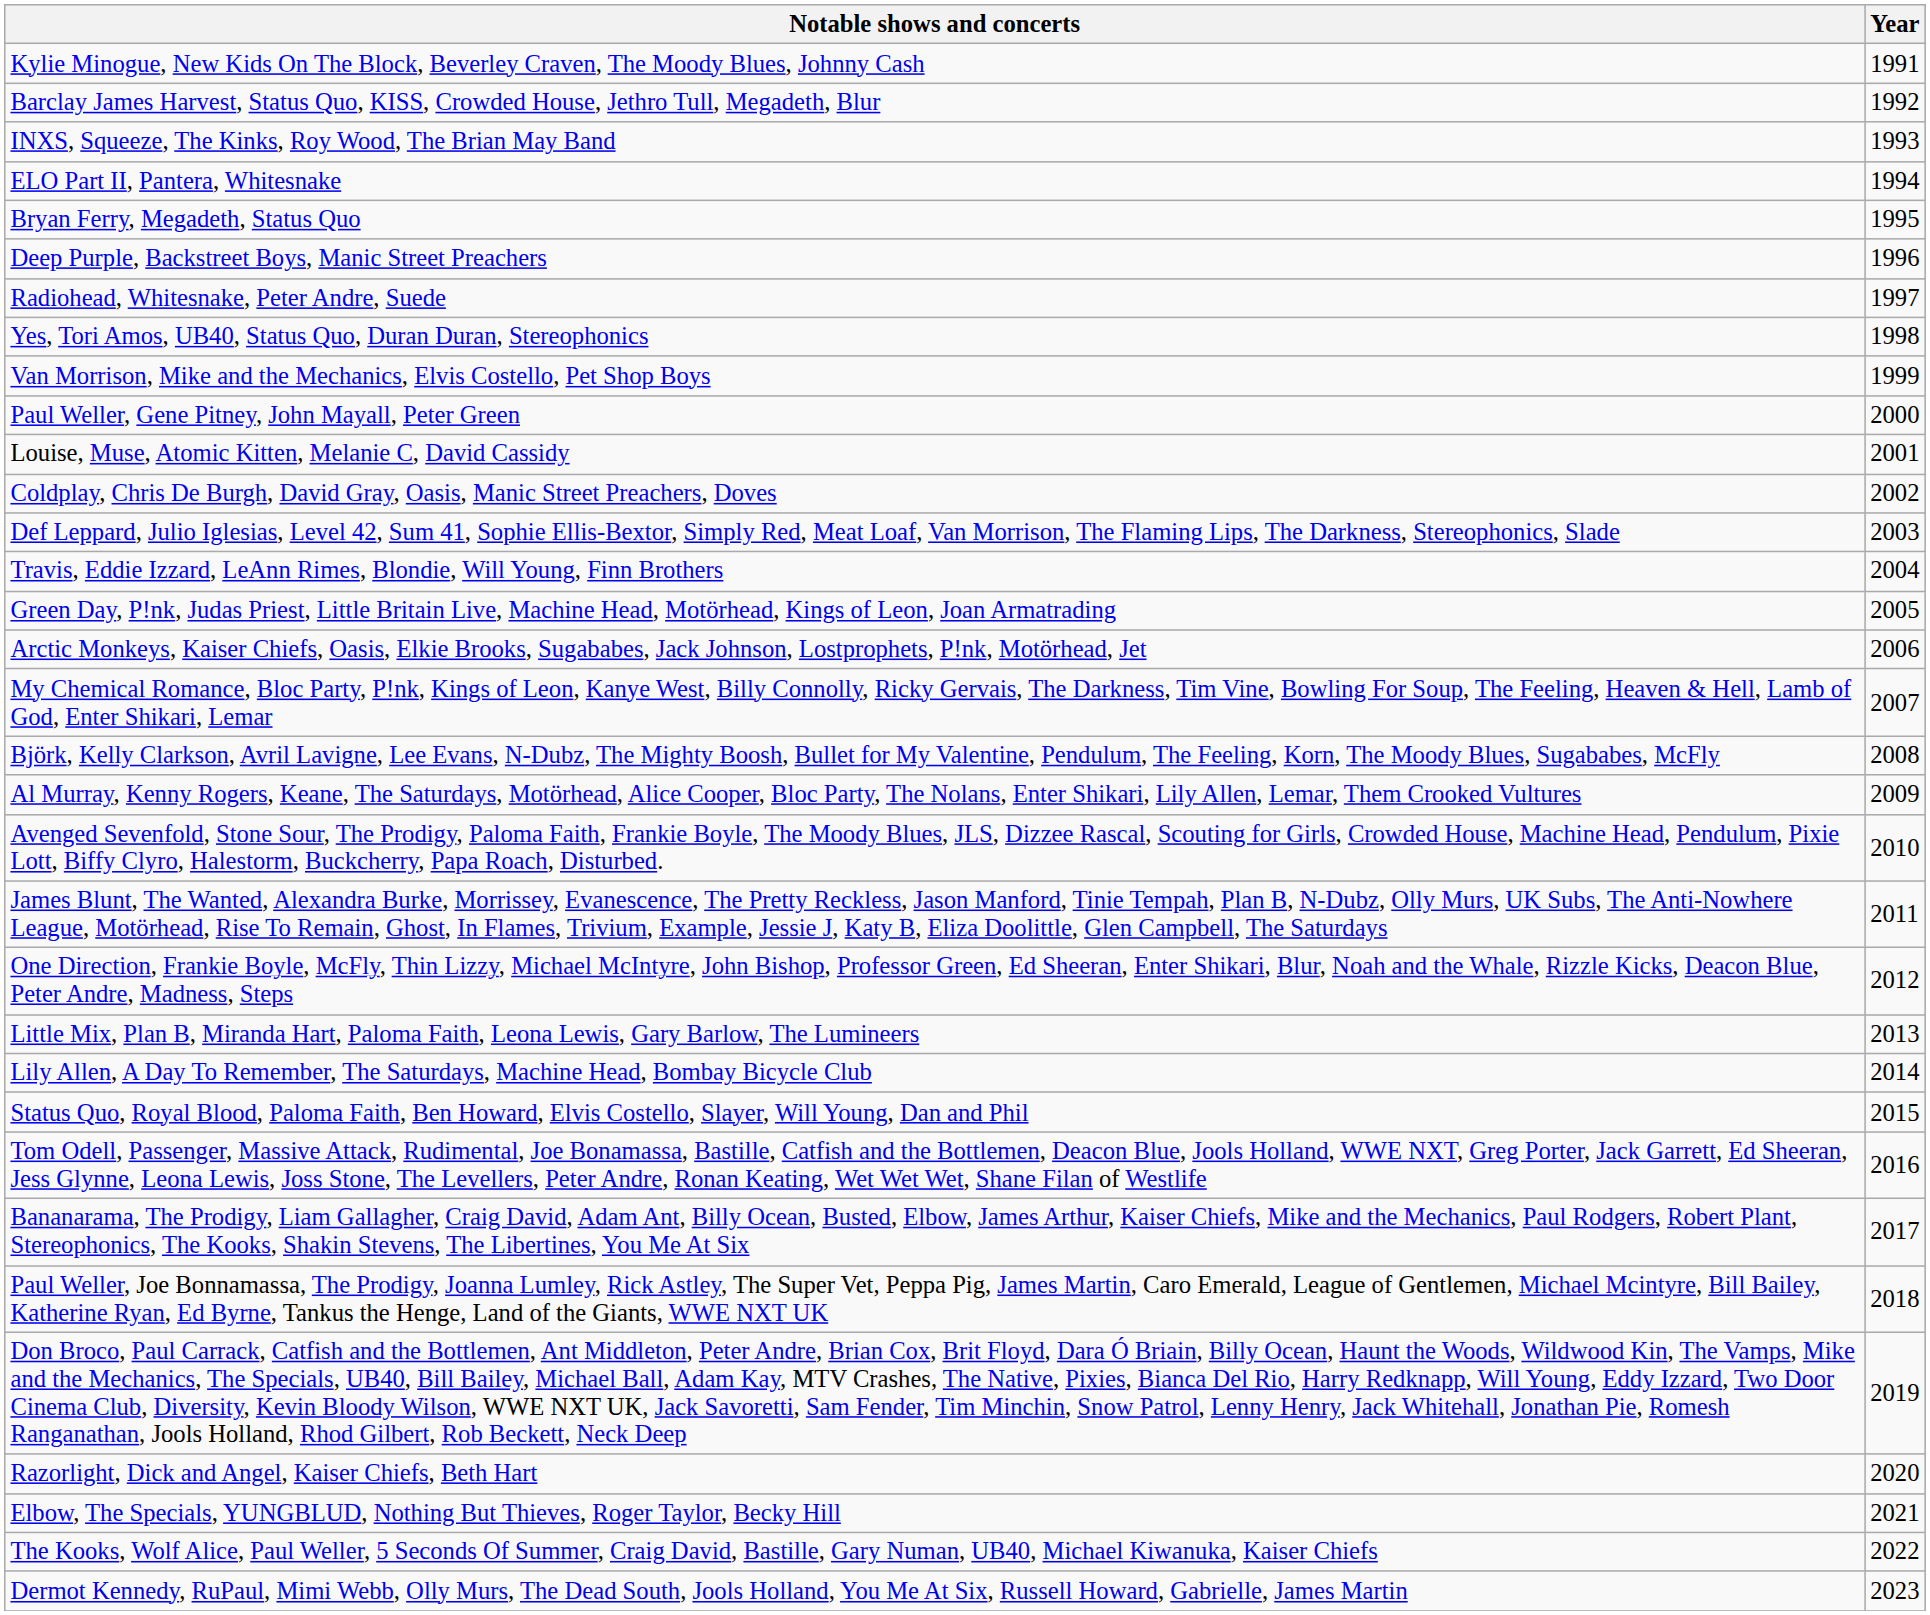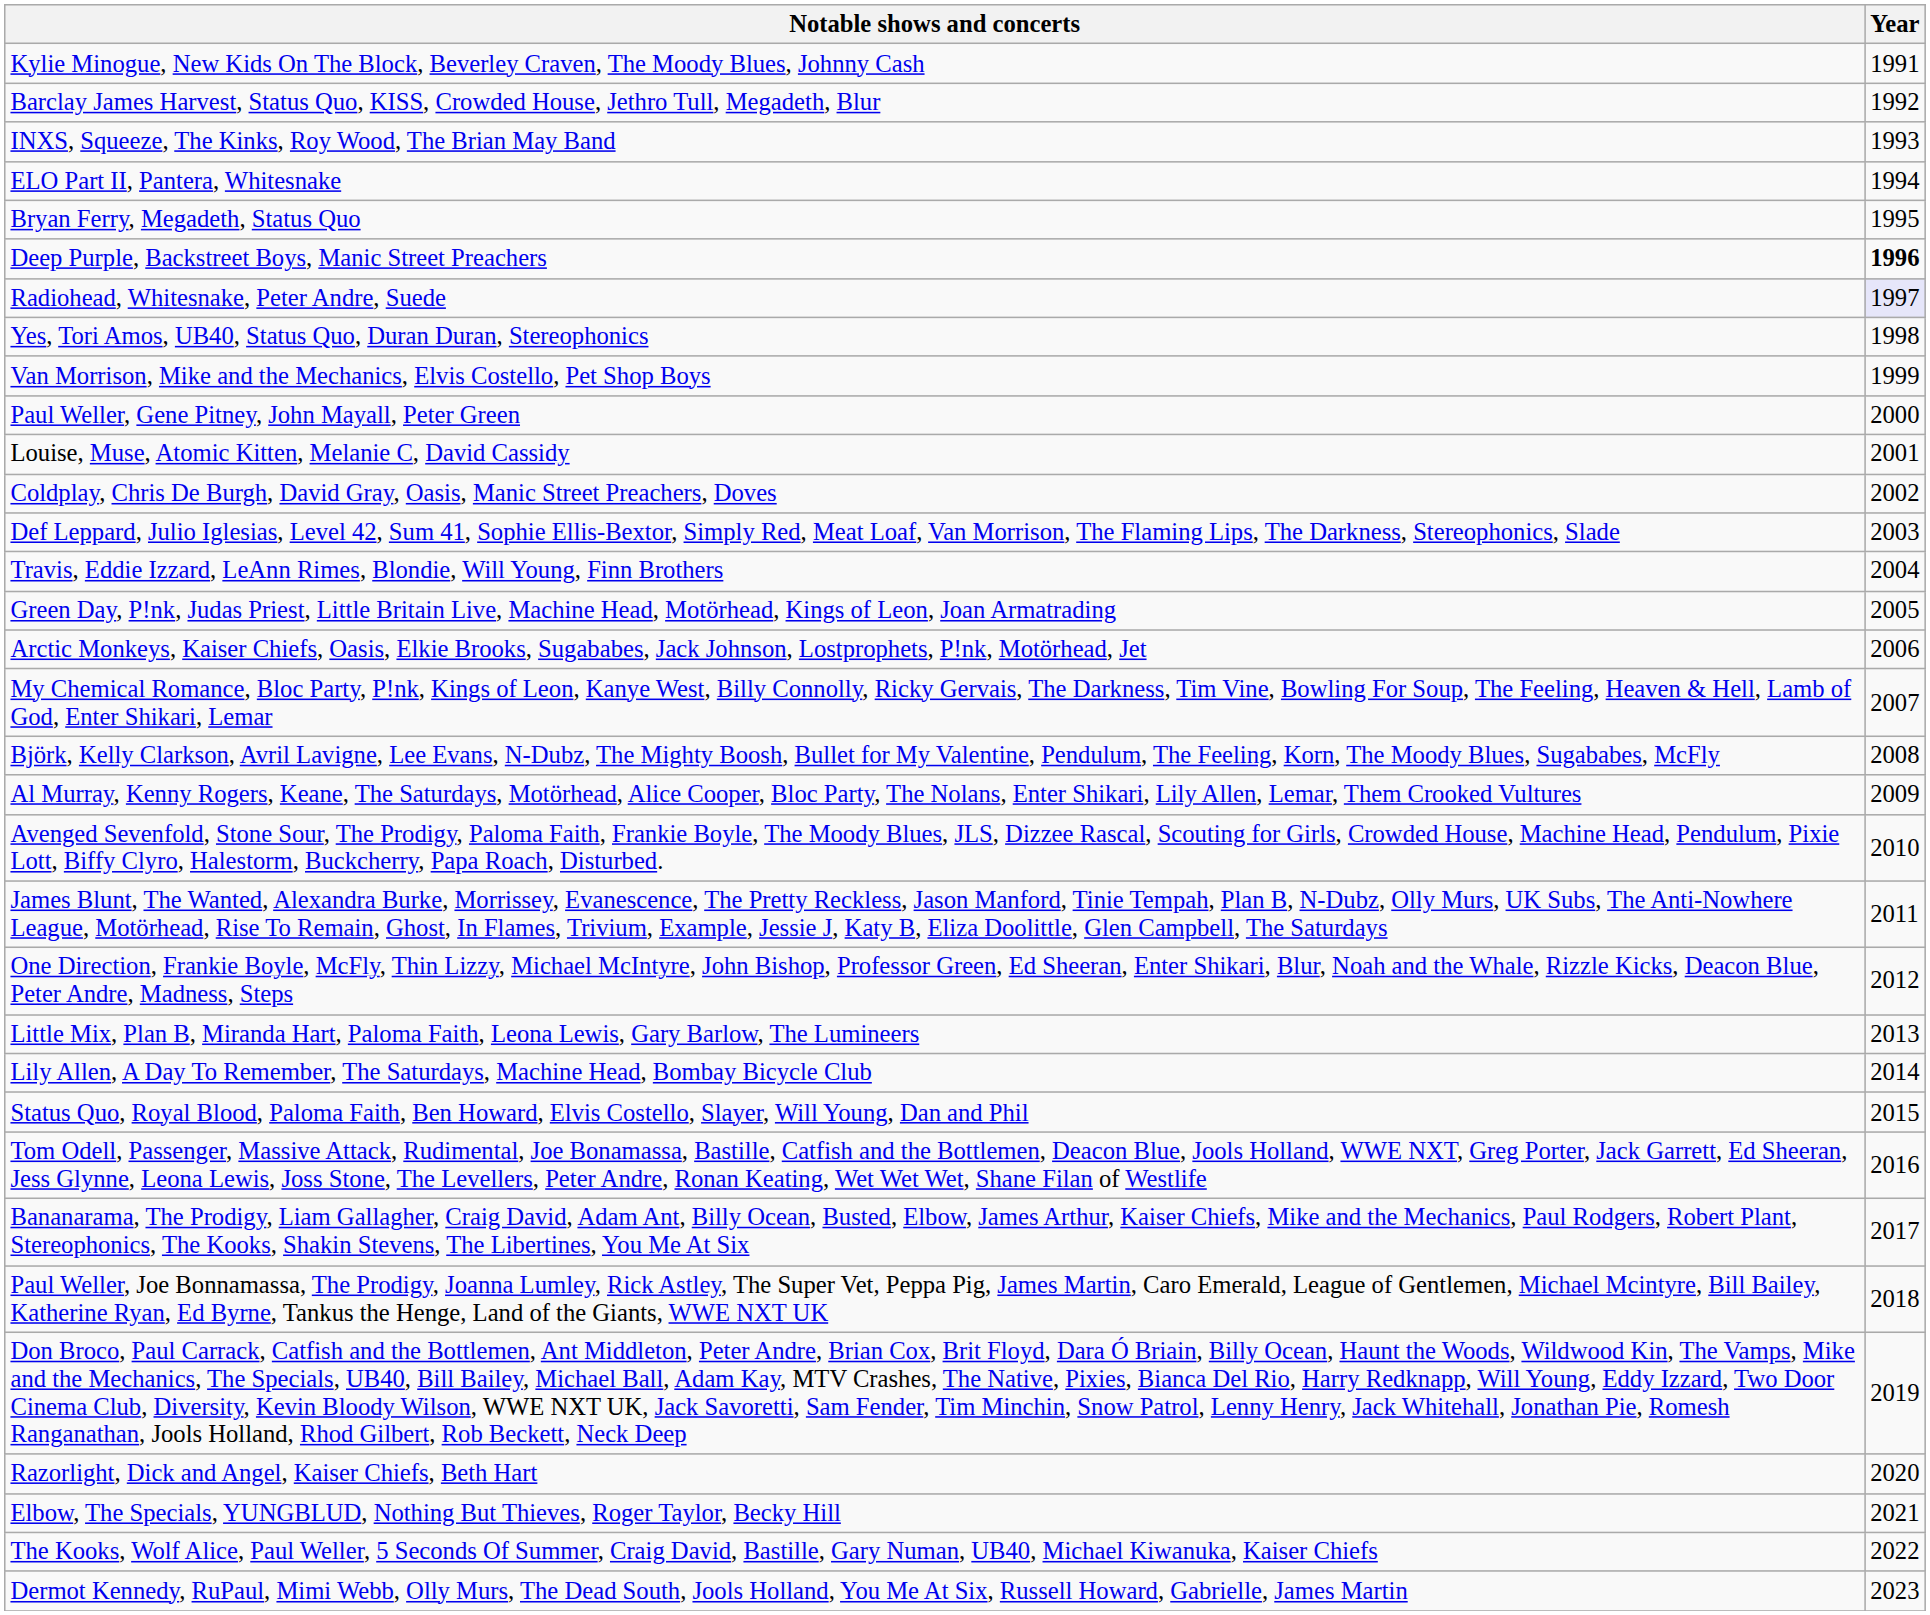(1895, 258) normal -> (1895, 258) bold
(1895, 297) no background -> (1895, 297) lavender background
